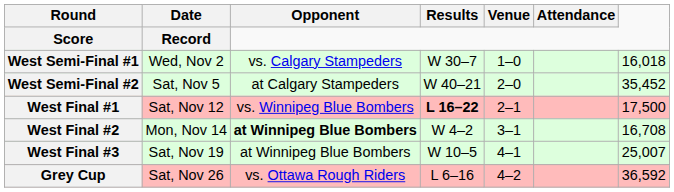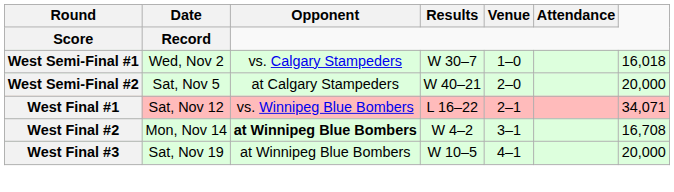(644, 84) 35,452 -> (644, 84) 20,000
(452, 107) bold -> (452, 107) normal
(644, 107) 17,500 -> (644, 107) 34,071
(644, 152) 25,007 -> (644, 152) 20,000
- row: (73, 175)
